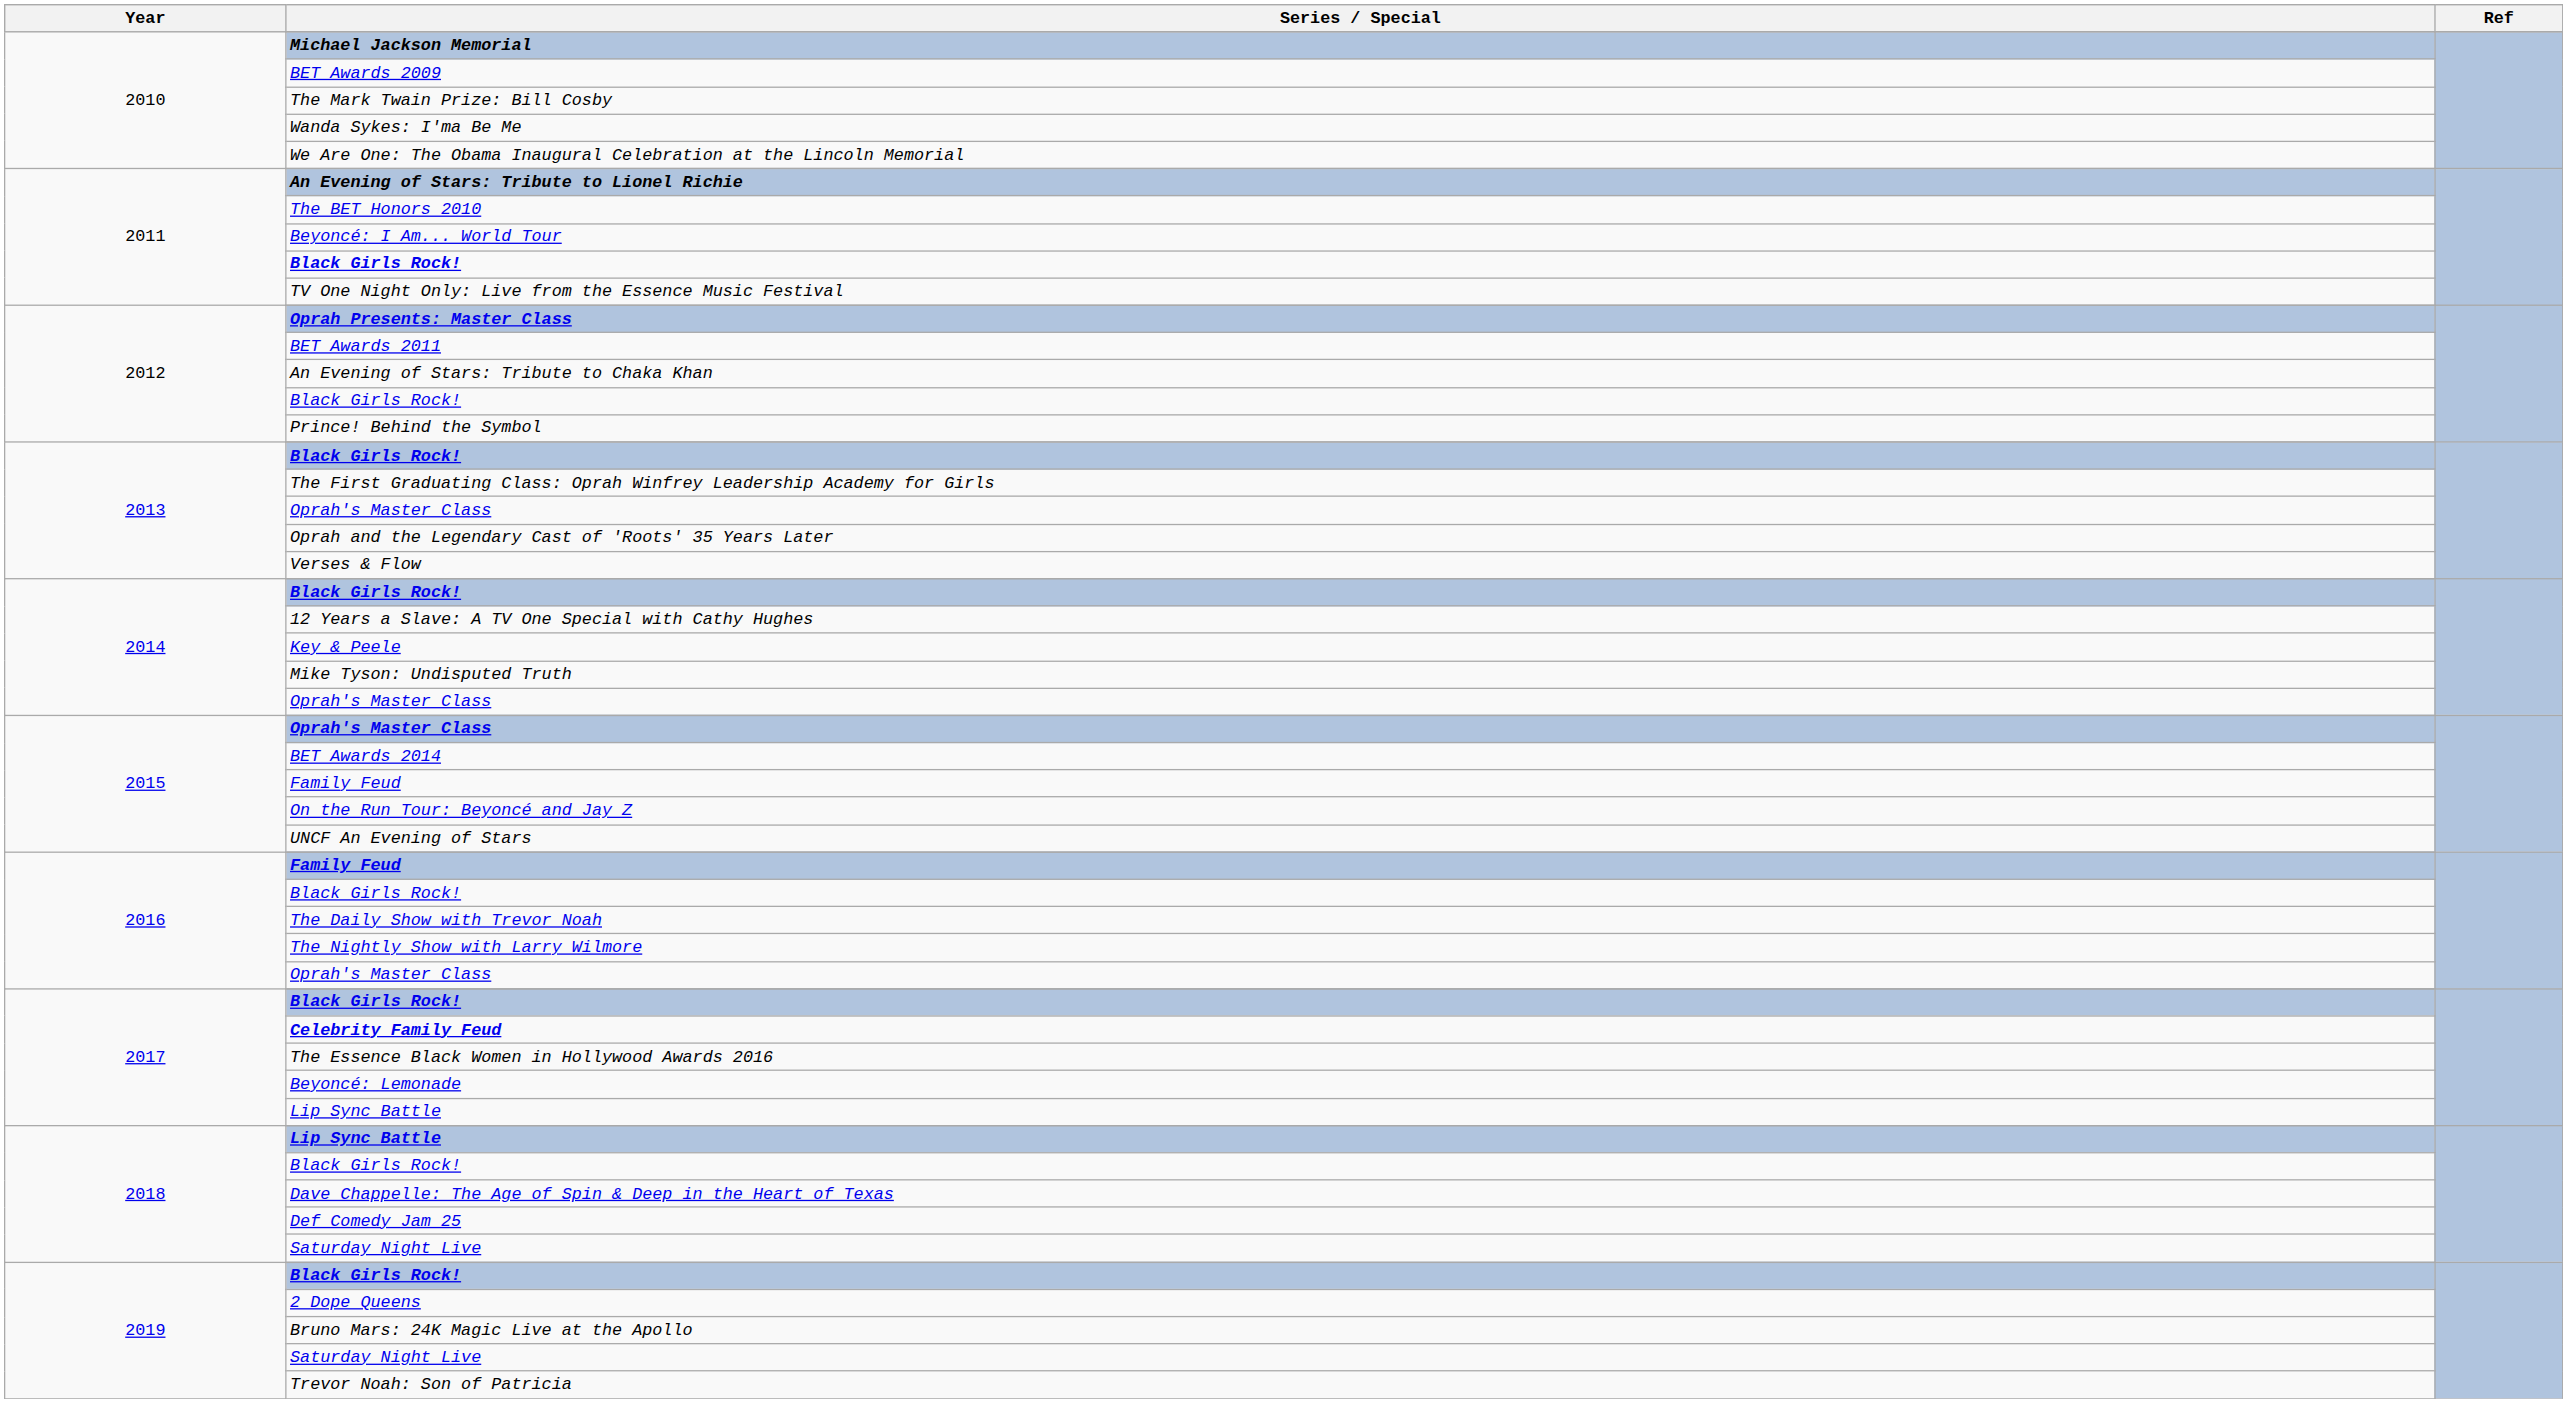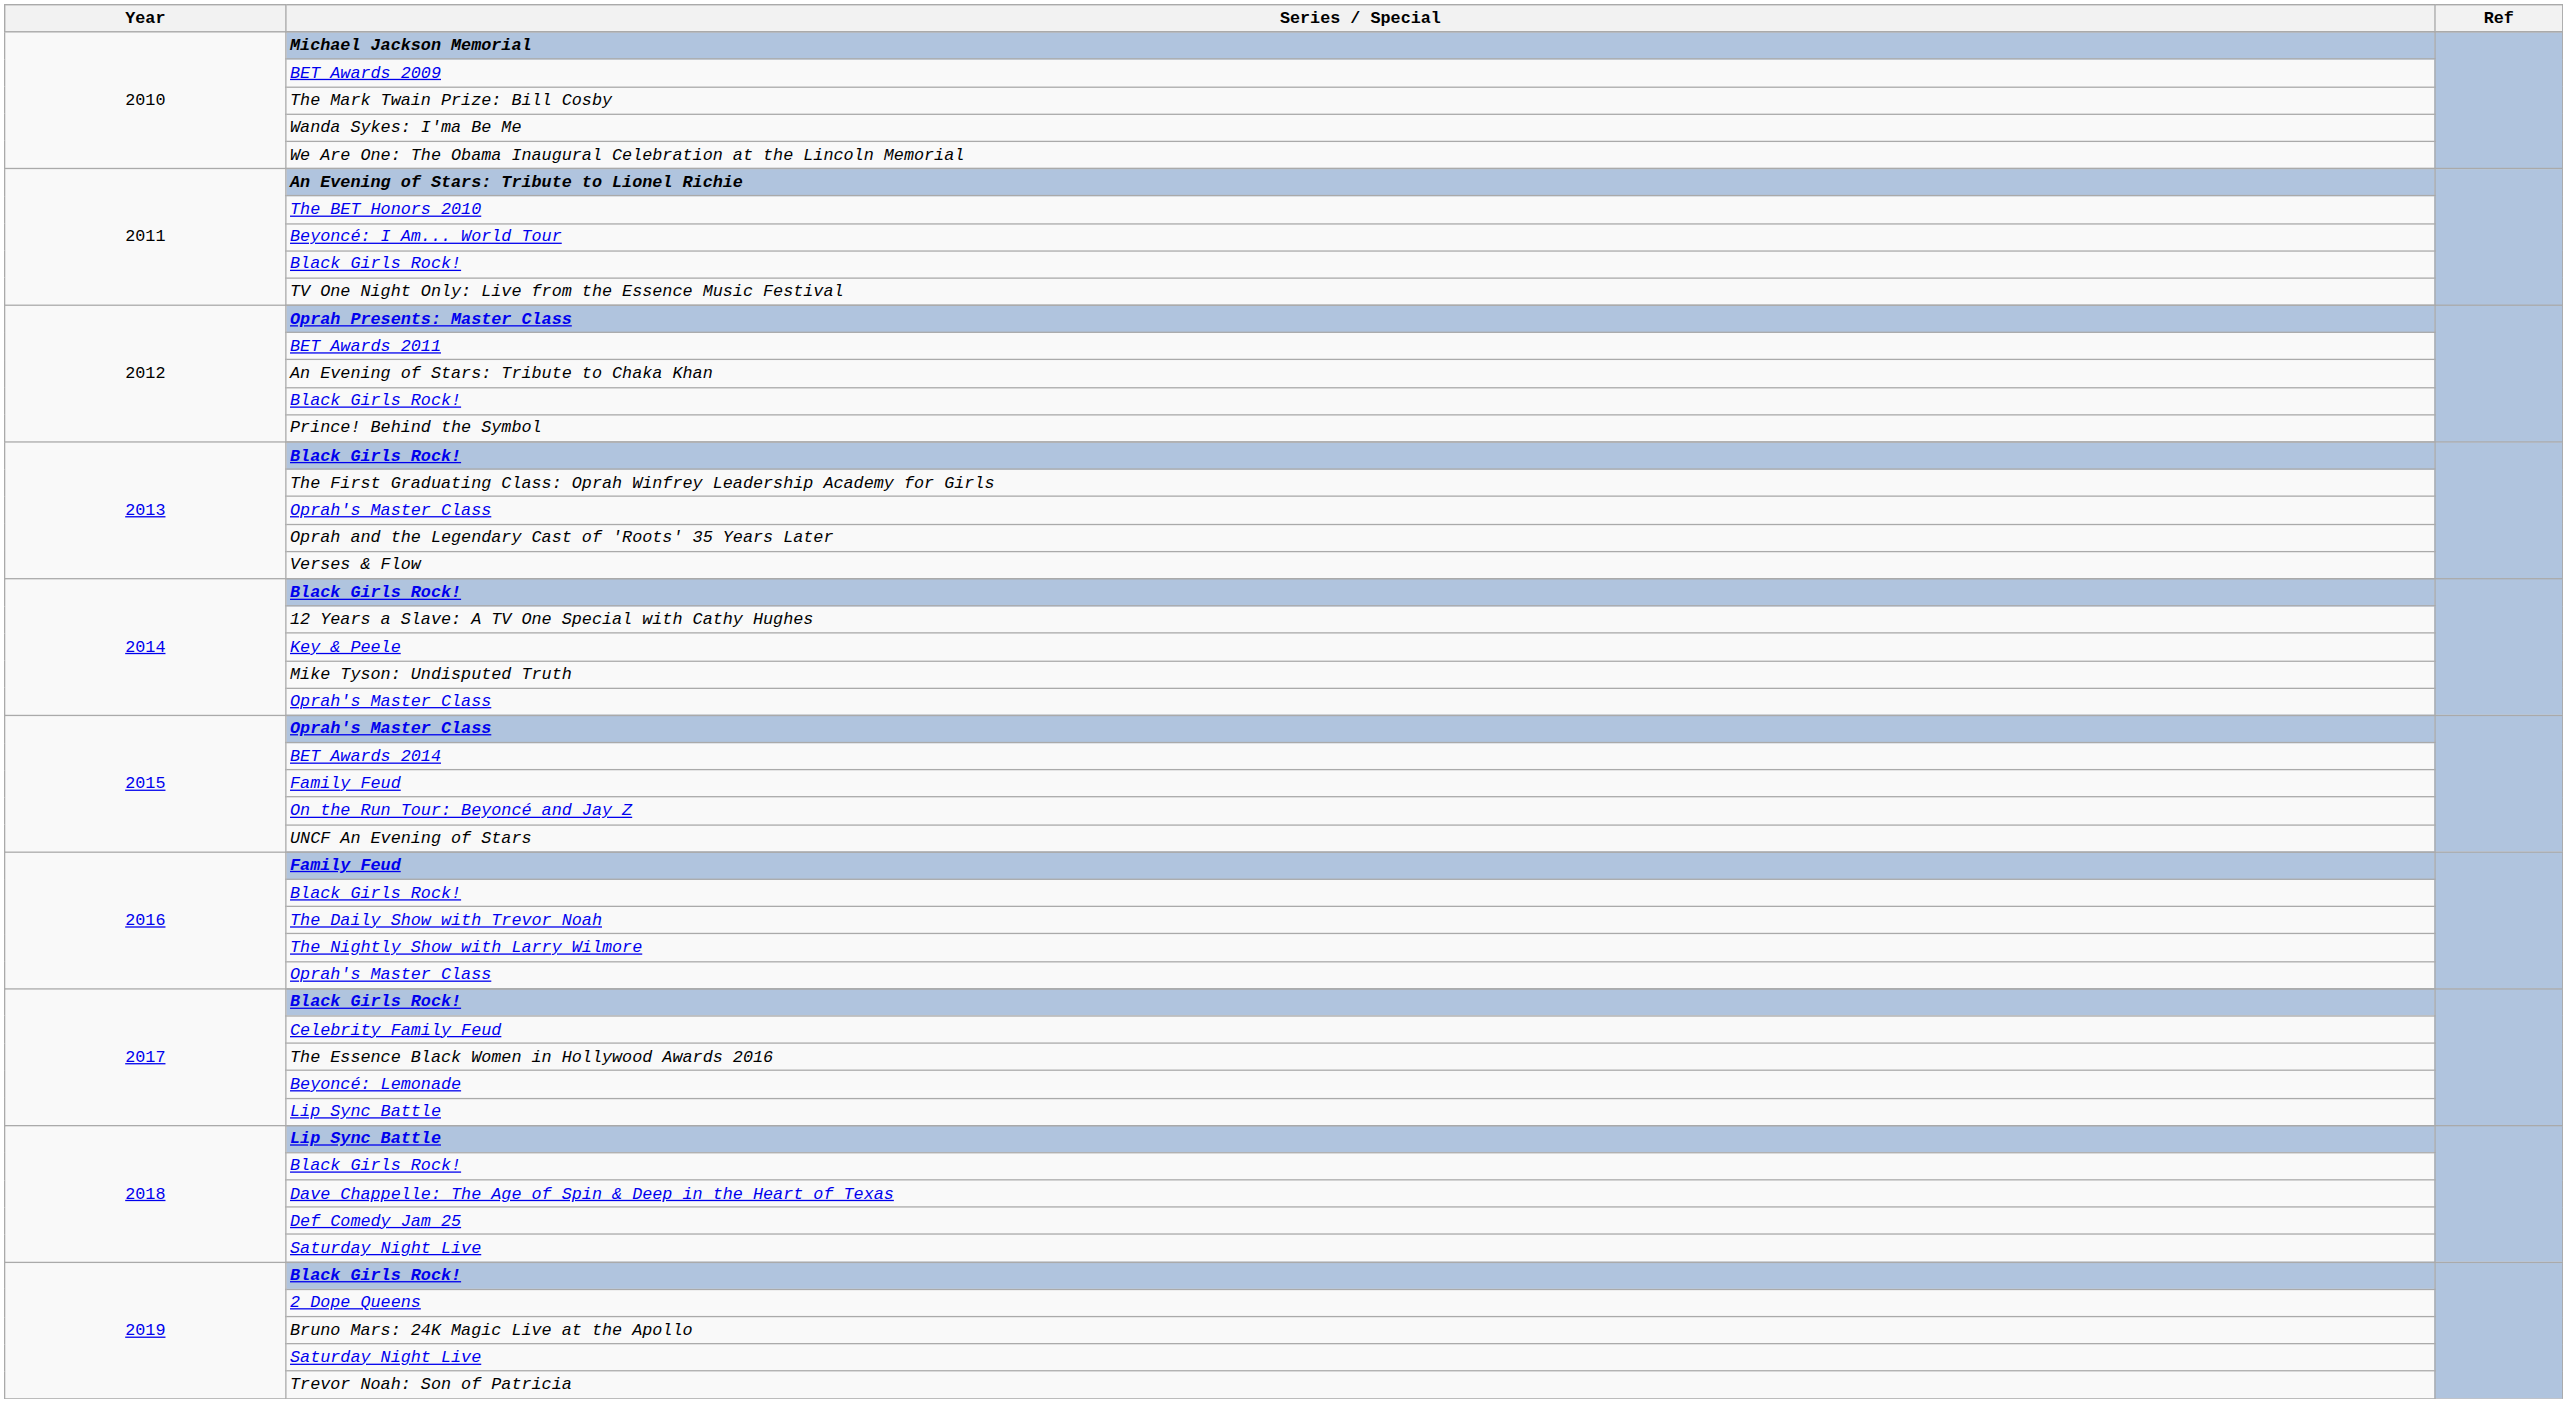(376, 264) bold -> (376, 264) normal
(396, 1030) bold -> (396, 1030) normal
